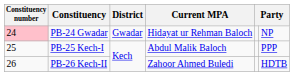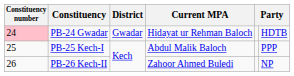(267, 33) NP -> (274, 33) HDTB
(274, 64) HDTB -> (267, 64) NP
